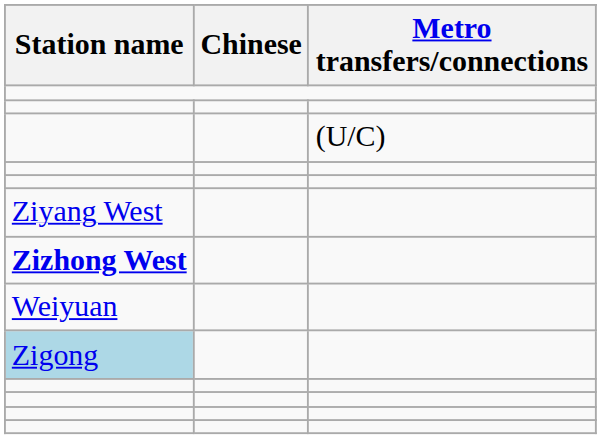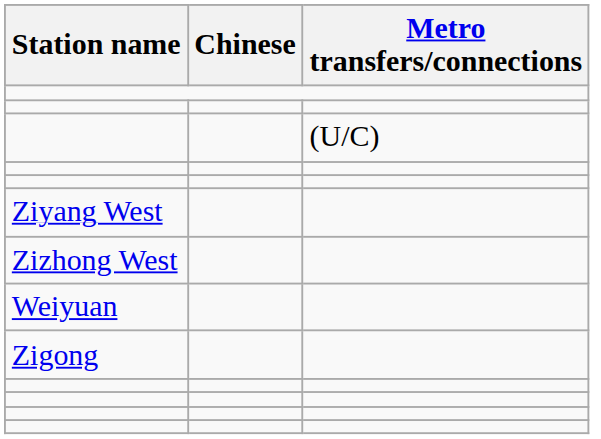(99, 259) bold -> (95, 259) normal
(55, 354) lightblue background -> (55, 354) no background
